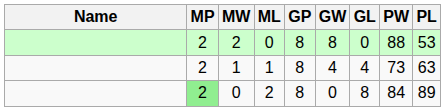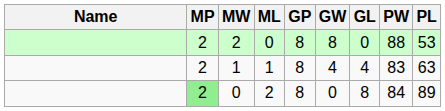(396, 67) 73 -> (396, 67) 83
